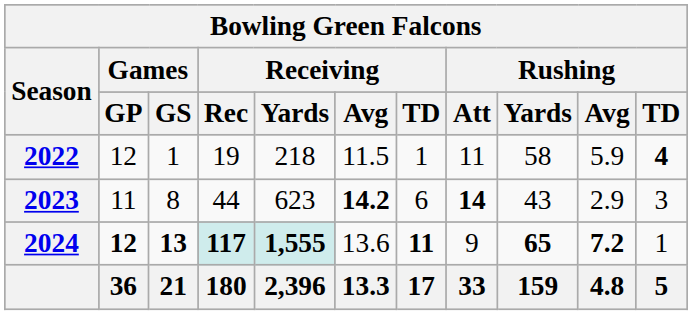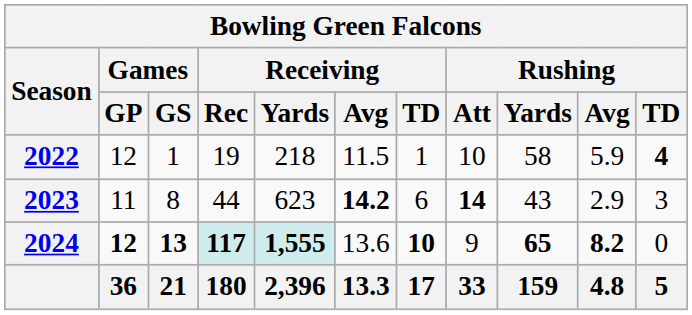(472, 156) 11 -> (472, 156) 10
(421, 243) 11 -> (421, 243) 10
(607, 243) 7.2 -> (607, 243) 8.2
(661, 243) 1 -> (661, 243) 0
